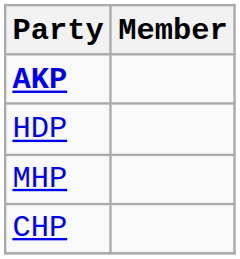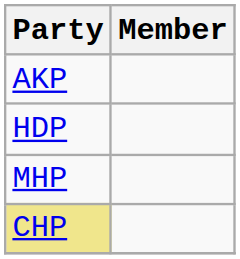(40, 80) bold -> (40, 80) normal
(40, 228) no background -> (40, 228) khaki background
